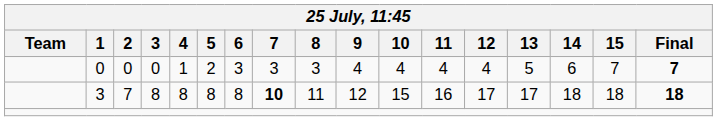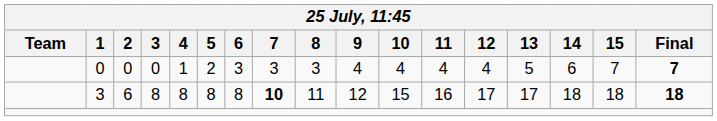(128, 95) 7 -> (128, 95) 6
